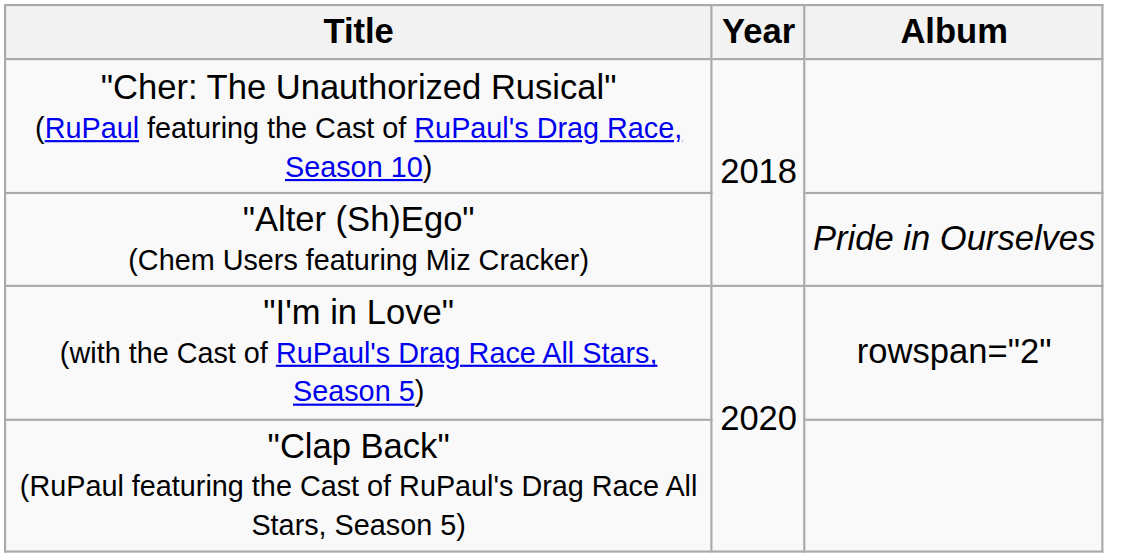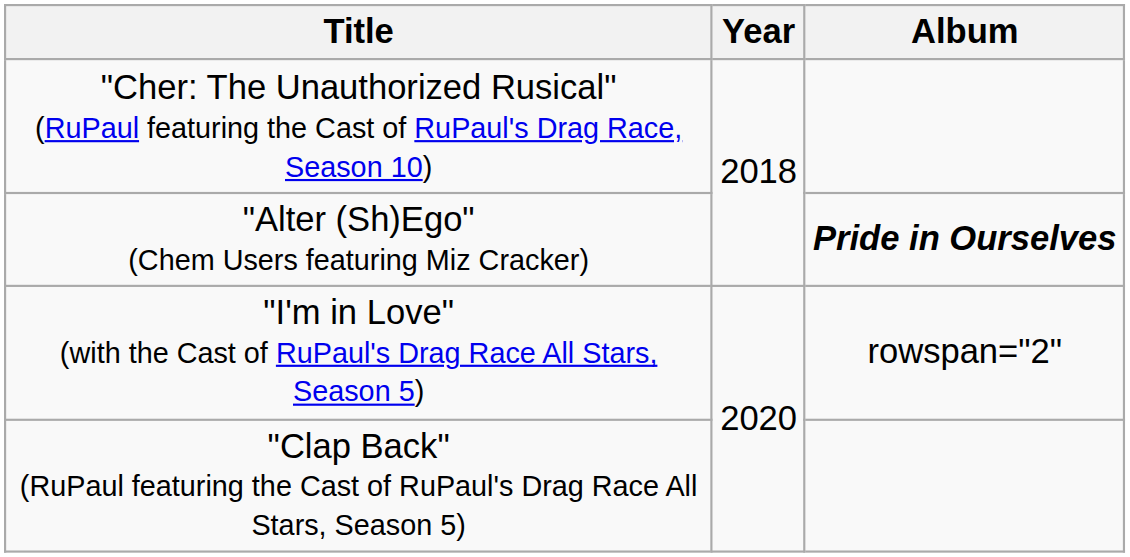(954, 238) normal -> (965, 238) bold
